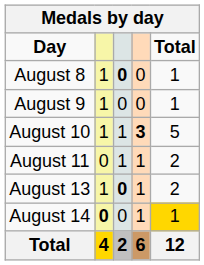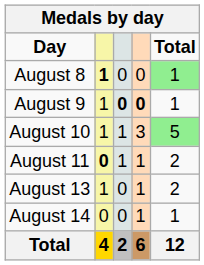(104, 75) normal -> (104, 75) bold
(122, 75) bold -> (122, 75) normal
(175, 75) no background -> (175, 75) lightgreen background
(122, 104) normal -> (122, 104) bold
(141, 104) normal -> (141, 104) bold
(141, 132) bold -> (141, 132) normal
(175, 132) no background -> (175, 132) lightgreen background
(104, 160) normal -> (104, 160) bold
(122, 189) bold -> (122, 189) normal
(104, 217) bold -> (104, 217) normal
(175, 217) gold background -> (175, 217) no background
